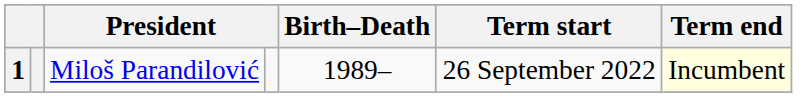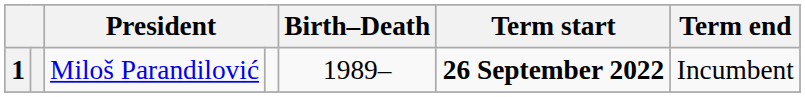(549, 69) normal -> (553, 69) bold
(727, 69) lightyellow background -> (735, 69) no background
